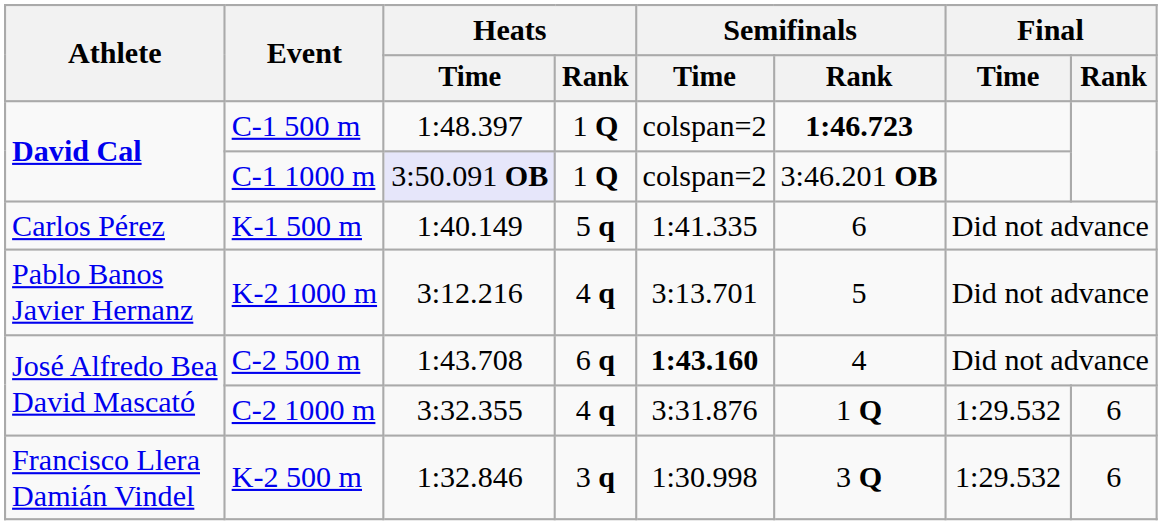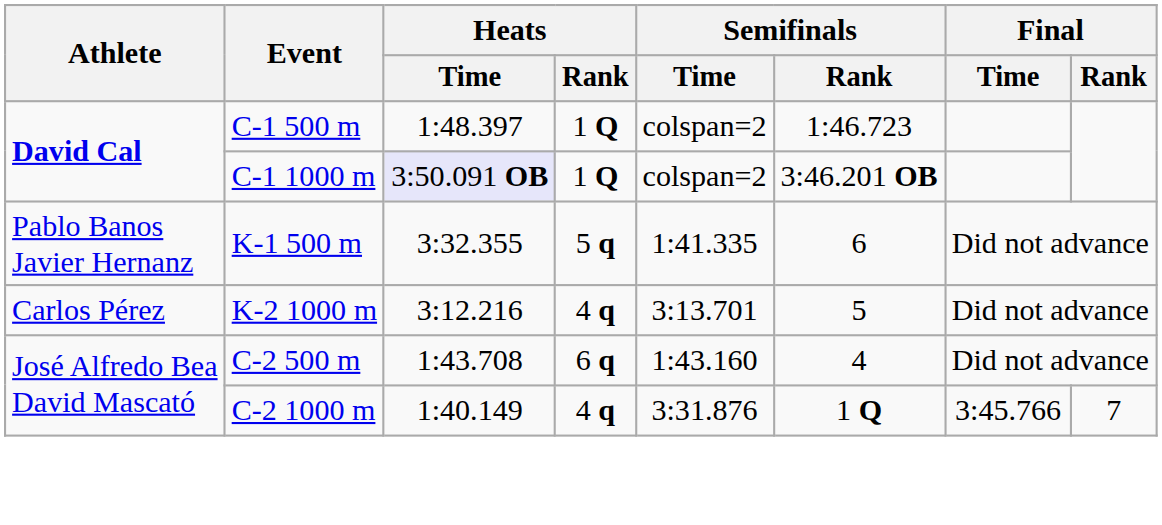(859, 126) bold -> (859, 126) normal
(89, 225) Carlos Pérez -> (103, 243) Pablo Banos Javier Hernanz
(470, 225) 1:40.149 -> (470, 243) 3:32.355
(103, 292) Pablo Banos Javier Hernanz -> (89, 310) Carlos Pérez
(705, 360) bold -> (705, 360) normal
(470, 410) 3:32.355 -> (470, 410) 1:40.149
(1008, 410) 1:29.532 -> (1008, 410) 3:45.766
(1114, 410) 6 -> (1114, 410) 7
- row: (297, 477)
